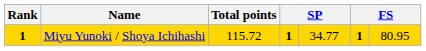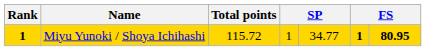(289, 35) bold -> (289, 35) normal
(395, 35) normal -> (395, 35) bold
